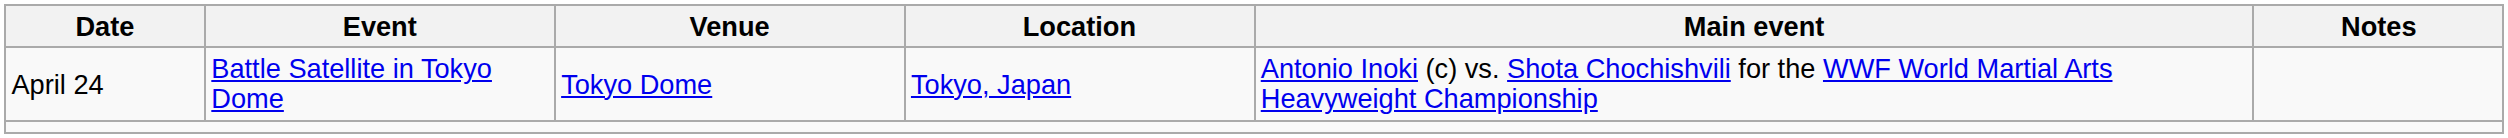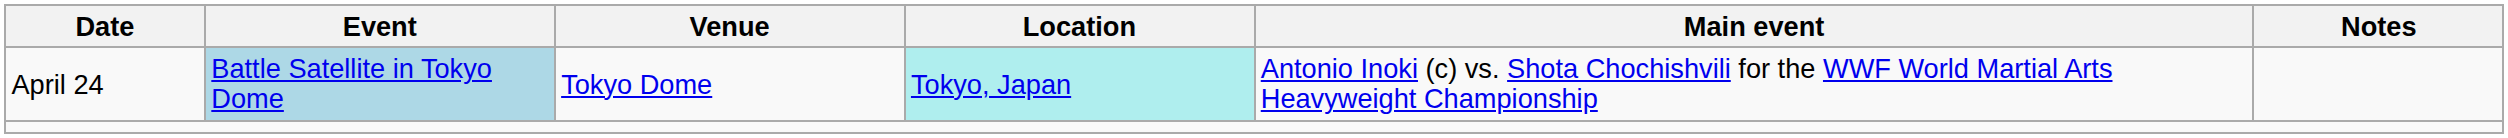(352, 84) no background -> (352, 84) lightblue background
(991, 84) no background -> (991, 84) paleturquoise background
